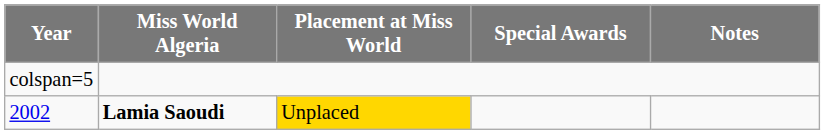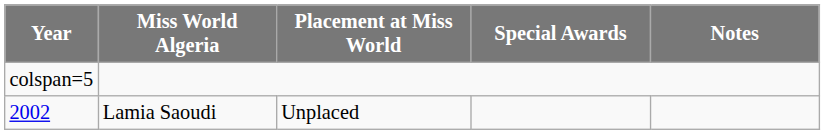(163, 112) bold -> (160, 112) normal
(320, 112) gold background -> (320, 112) no background
